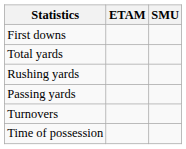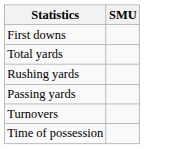- column: (127, 14)
